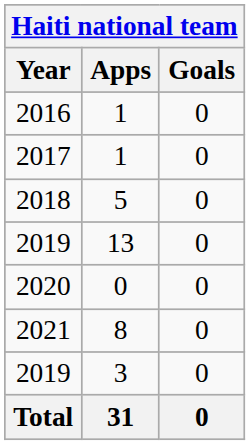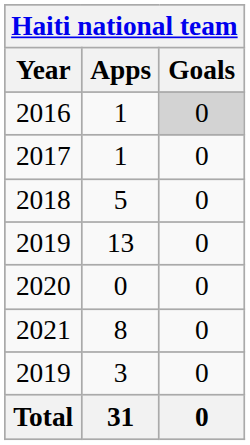(202, 112) no background -> (202, 112) lightgrey background
